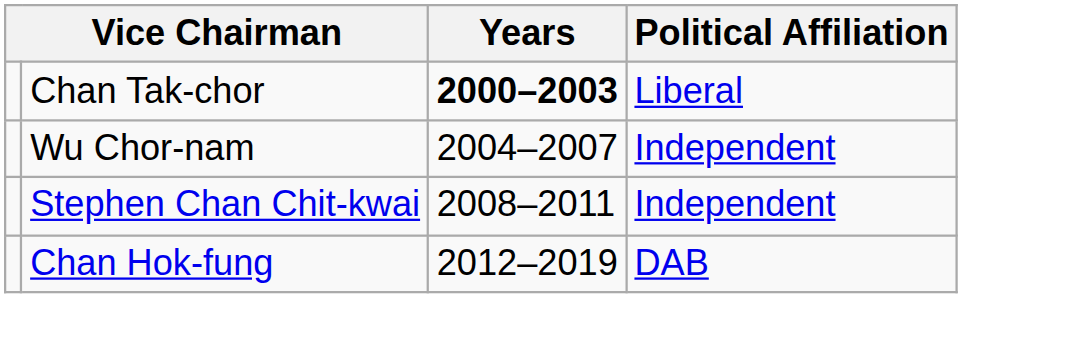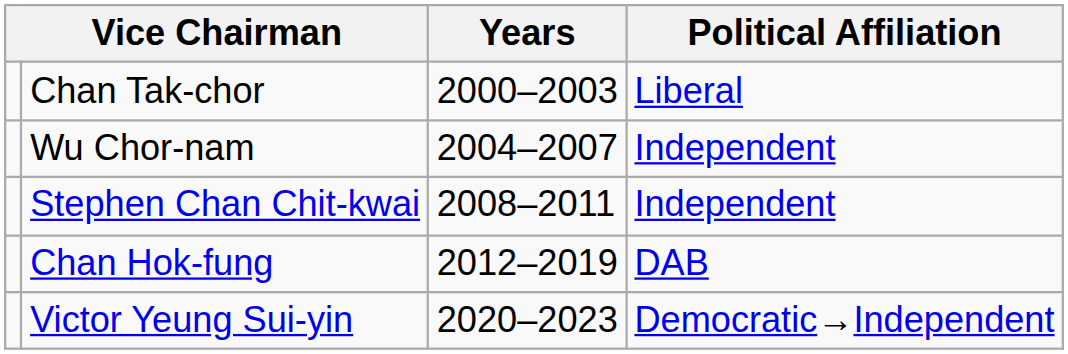(527, 90) bold -> (527, 90) normal
+ row: (192, 319)
